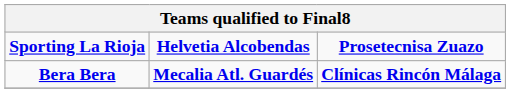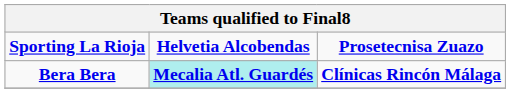(233, 74) no background -> (233, 74) paleturquoise background
